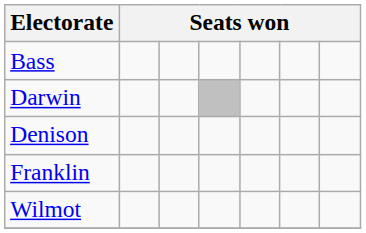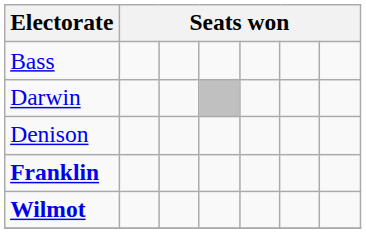(50, 172) normal -> (55, 172) bold
(46, 209) normal -> (48, 209) bold
